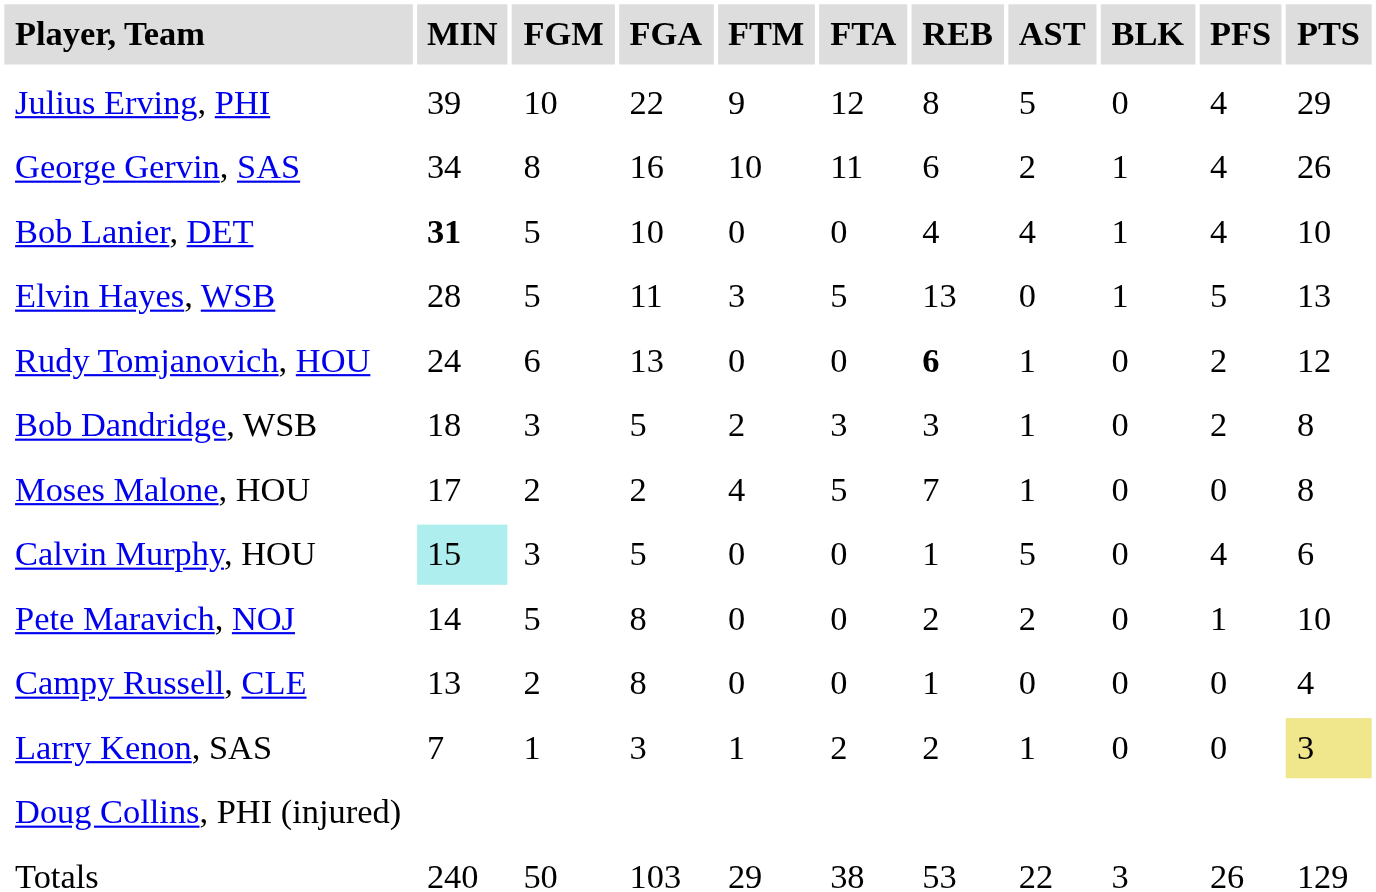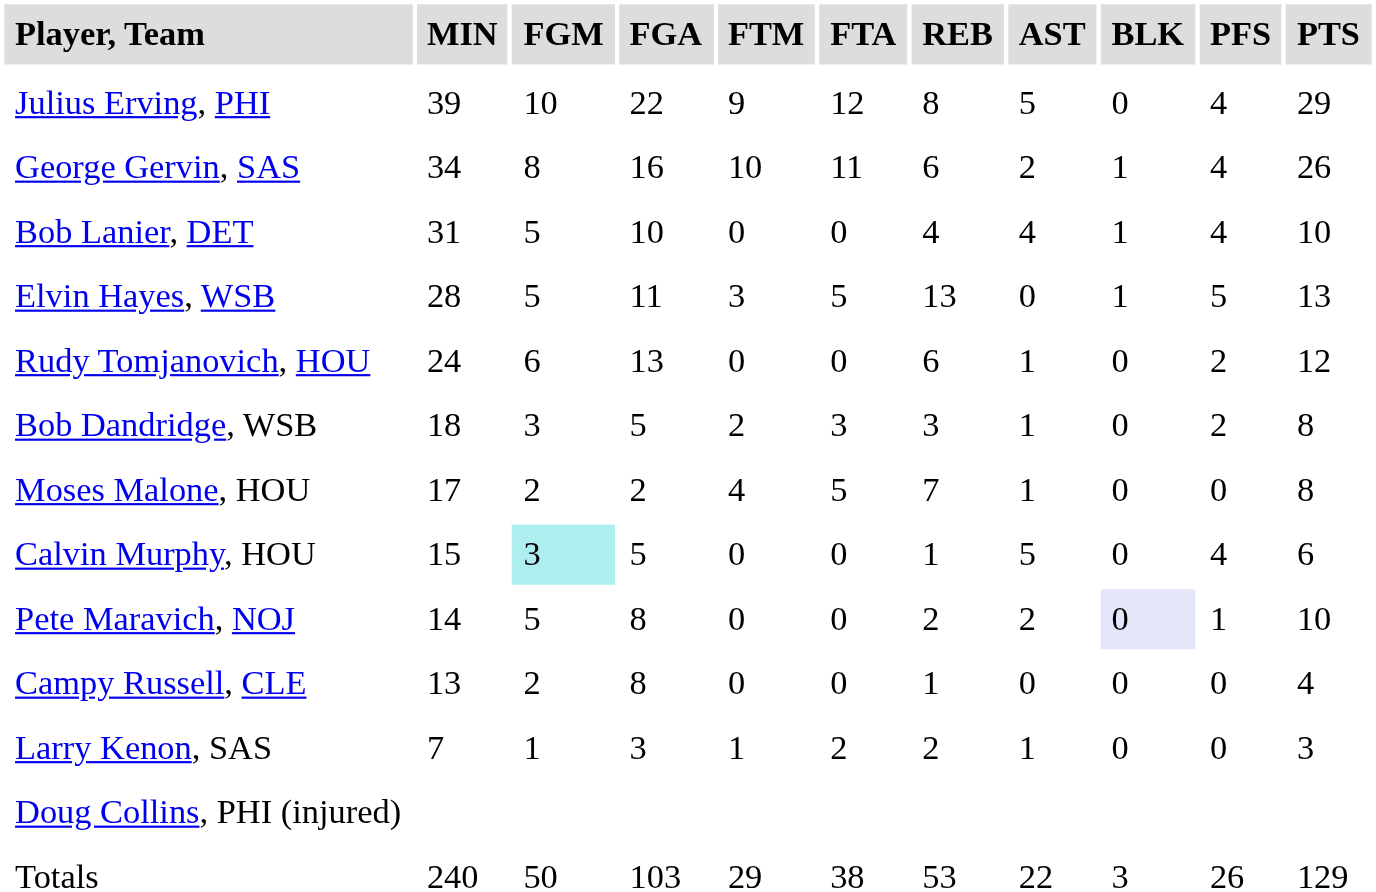(444, 231) bold -> (444, 231) normal
(931, 360) bold -> (931, 360) normal
(444, 554) paleturquoise background -> (444, 554) no background
(532, 554) no background -> (532, 554) paleturquoise background
(1120, 618) no background -> (1120, 618) lavender background
(1305, 747) khaki background -> (1305, 747) no background
